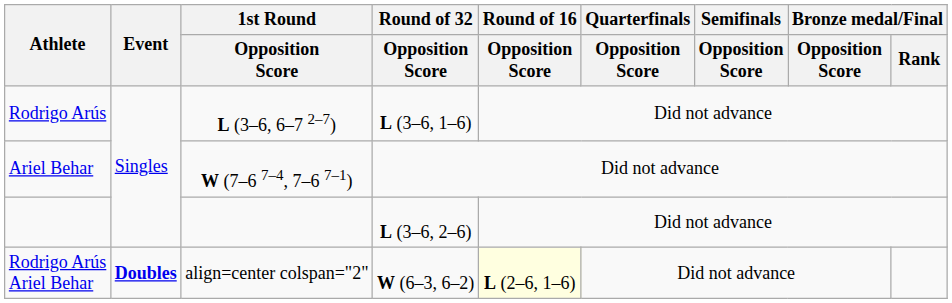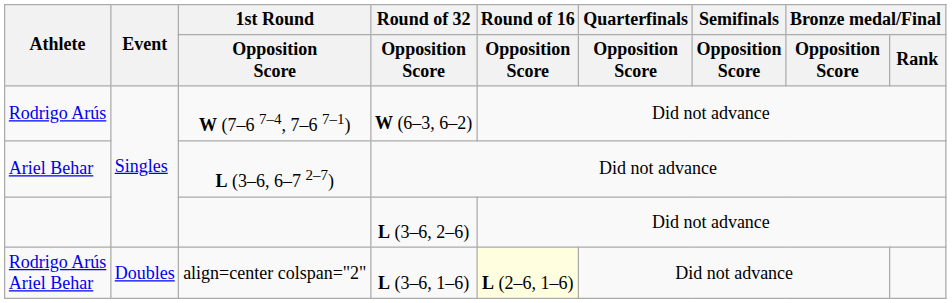(277, 123) L (3–6, 6–7 2–7) -> (275, 123) W (7–6 7–4, 7–6 7–1)
(426, 123) L (3–6, 1–6) -> (424, 123) W (6–3, 6–2)
(277, 179) W (7–6 7–4, 7–6 7–1) -> (275, 179) L (3–6, 6–7 2–7)
(146, 273) bold -> (145, 273) normal
(426, 283) W (6–3, 6–2) -> (424, 283) L (3–6, 1–6)
